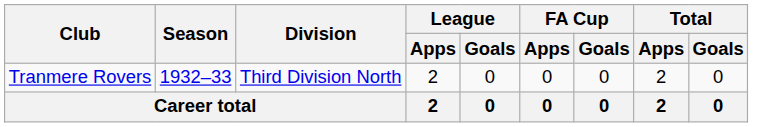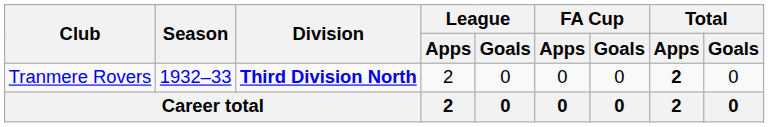(321, 77) normal -> (328, 77) bold
(661, 77) normal -> (676, 77) bold
